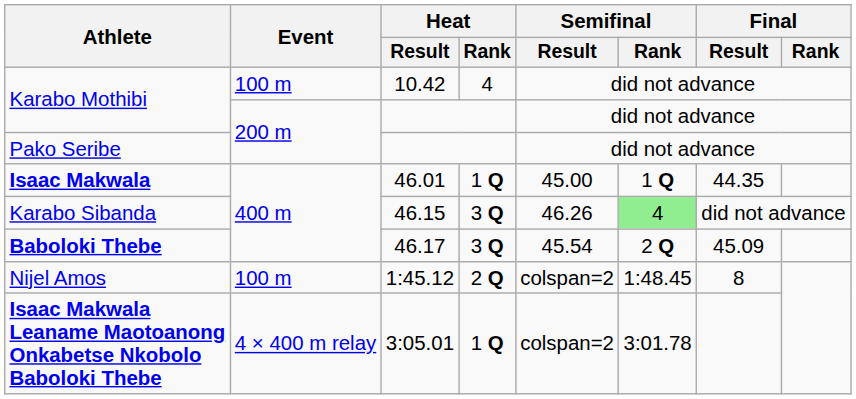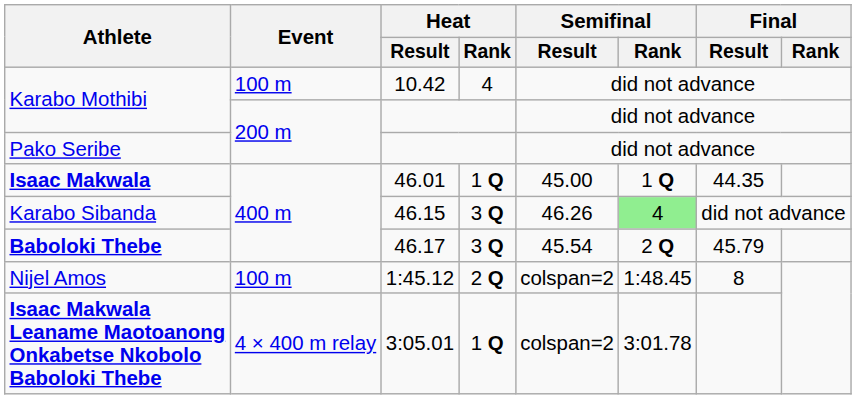(739, 246) 45.09 -> (739, 246) 45.79
